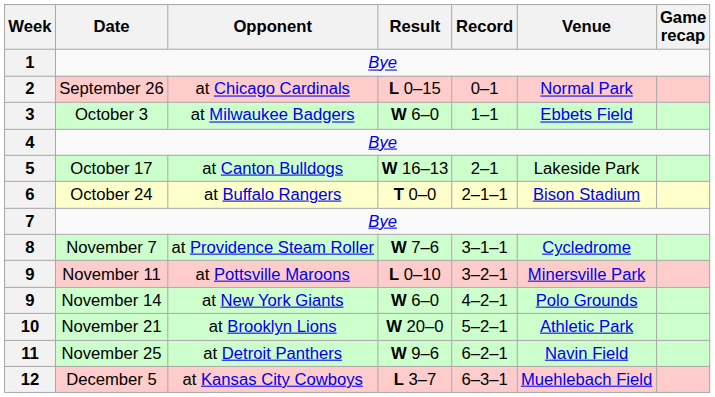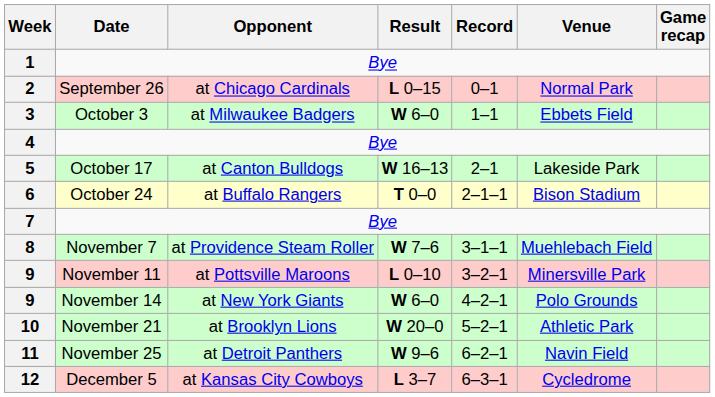(587, 247) Cycledrome -> (587, 247) Muehlebach Field
(587, 379) Muehlebach Field -> (587, 379) Cycledrome
